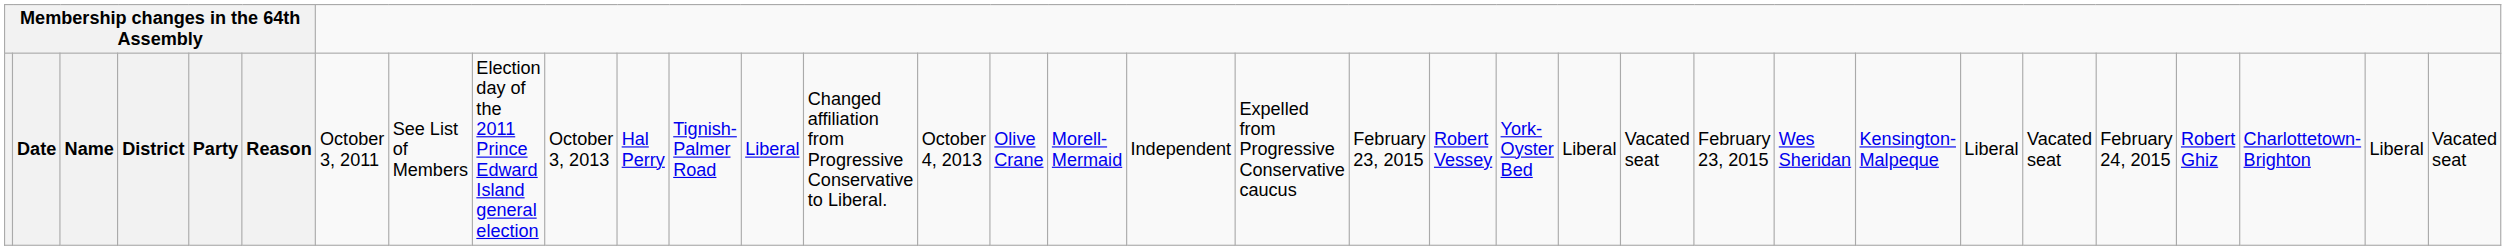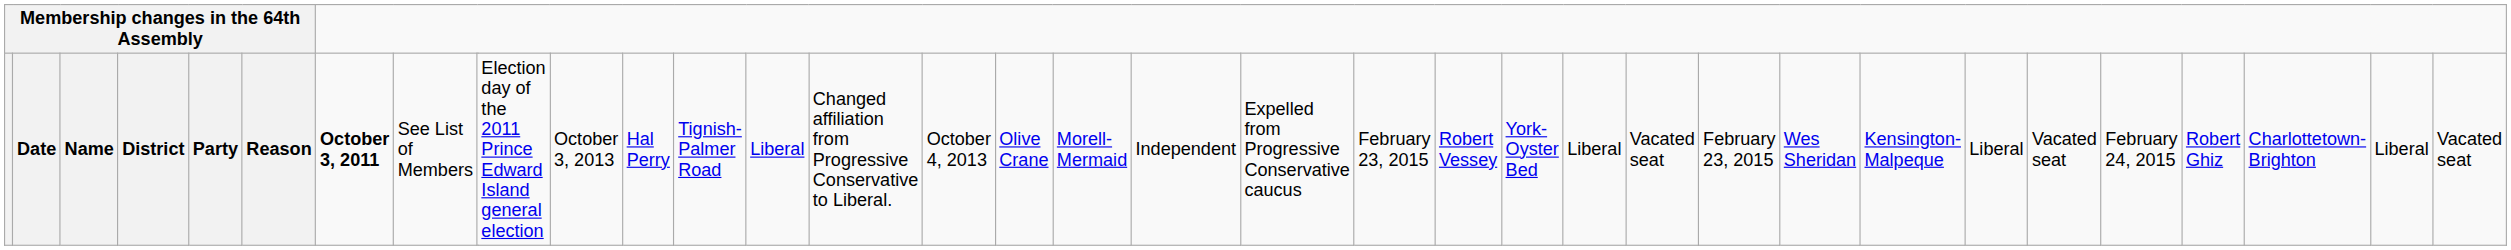(352, 149) normal -> (355, 149) bold
